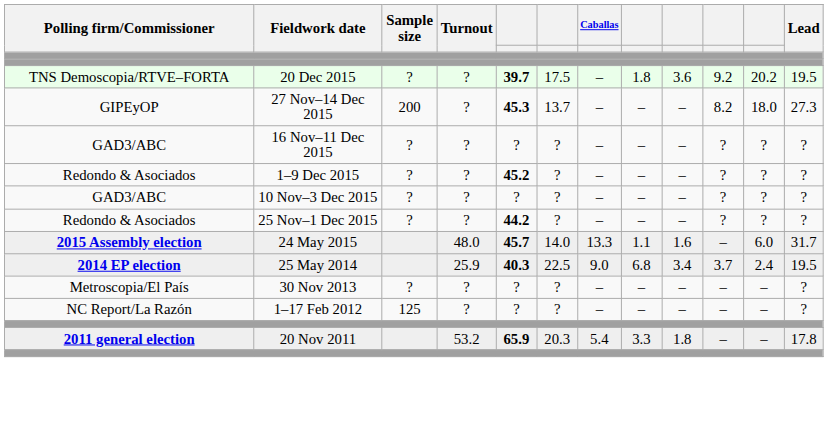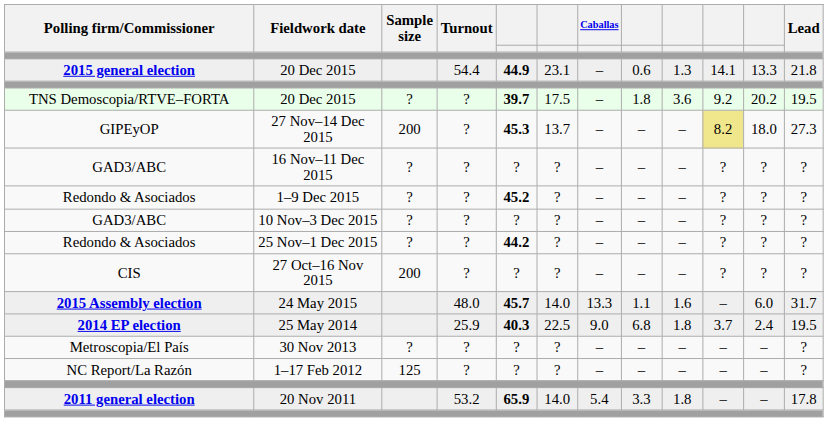+ row: (129, 70)
(723, 107) no background -> (723, 129) khaki background
+ row: (129, 272)
(682, 264) 3.4 -> (682, 325) 1.8
(557, 338) 20.3 -> (557, 399) 14.0
